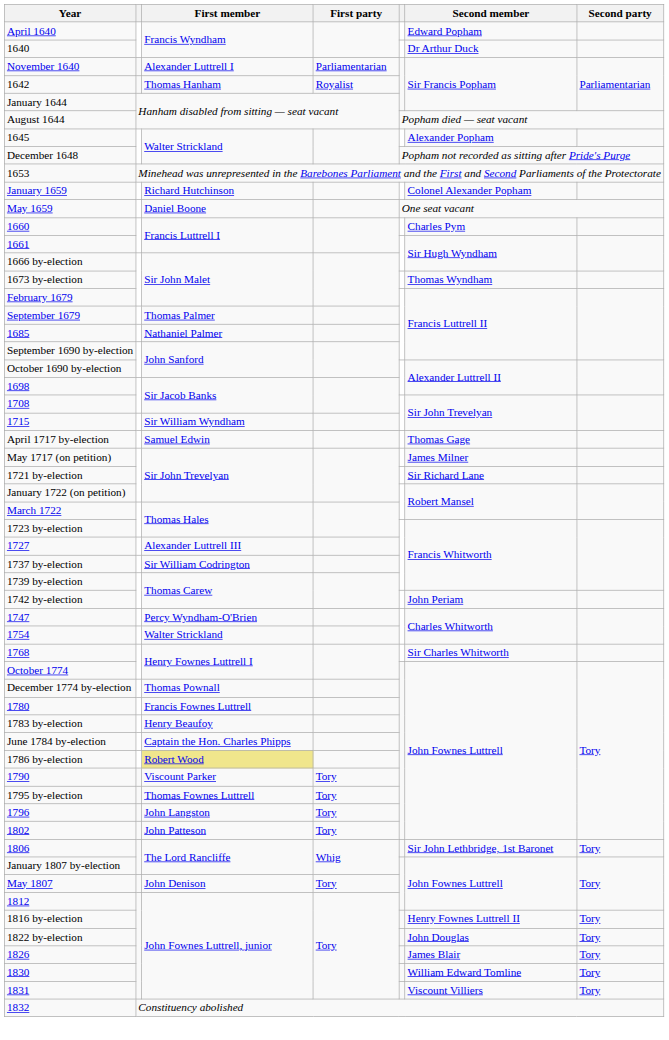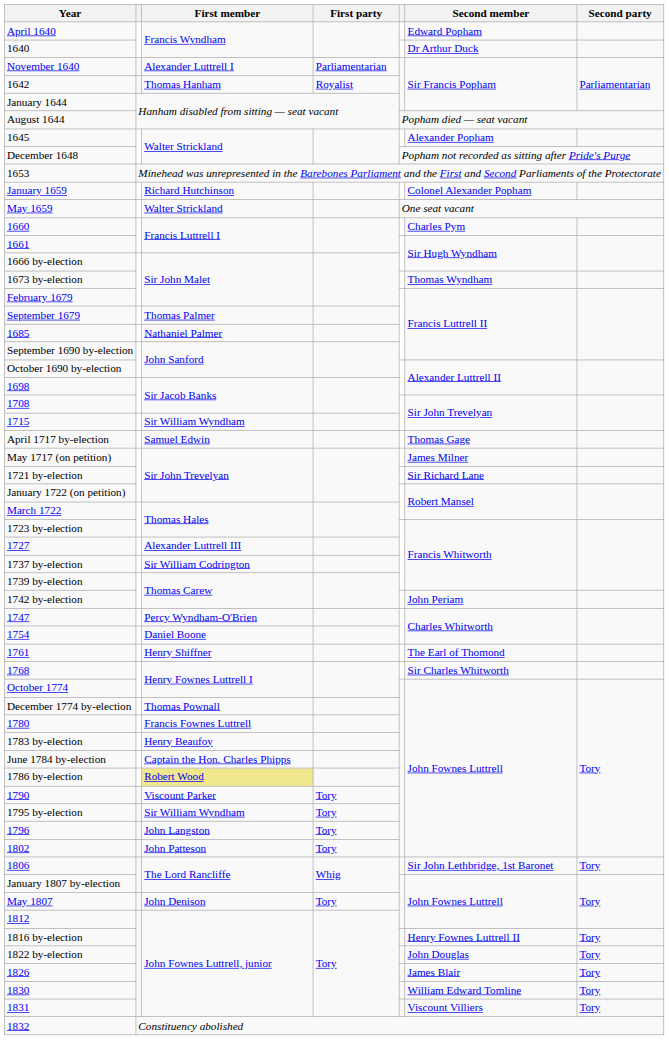(175, 208) Daniel Boone -> (183, 208) Walter Strickland
(183, 635) Walter Strickland -> (175, 635) Daniel Boone
+ row: (18, 652)
(199, 794) Thomas Fownes Luttrell -> (194, 812) Sir William Wyndham
